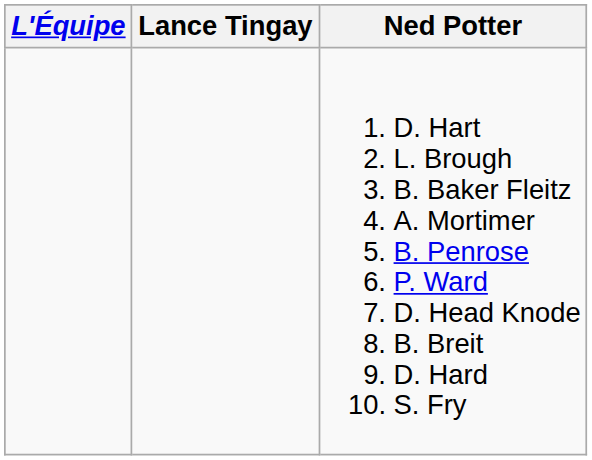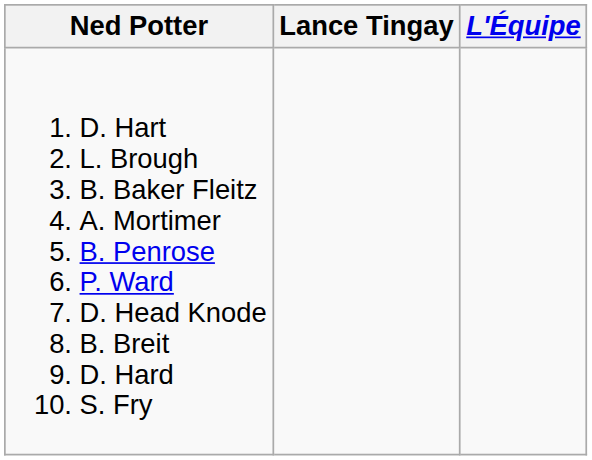columns swapped: (453, 26) <-> (68, 26)
